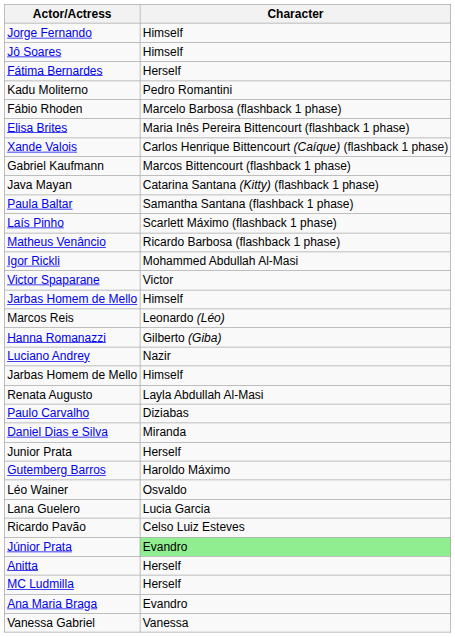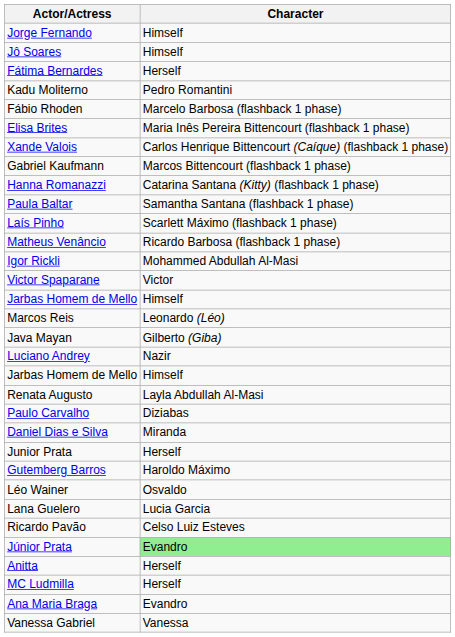(39, 185) Java Mayan -> (56, 185) Hanna Romanazzi
(56, 337) Hanna Romanazzi -> (39, 337) Java Mayan
